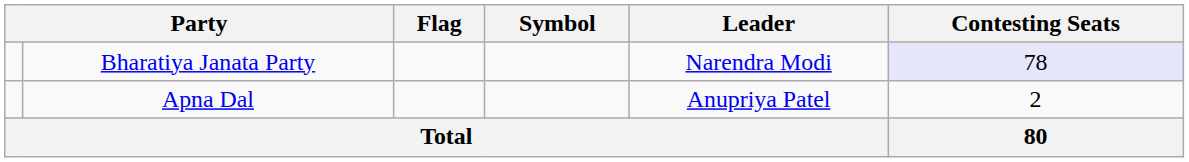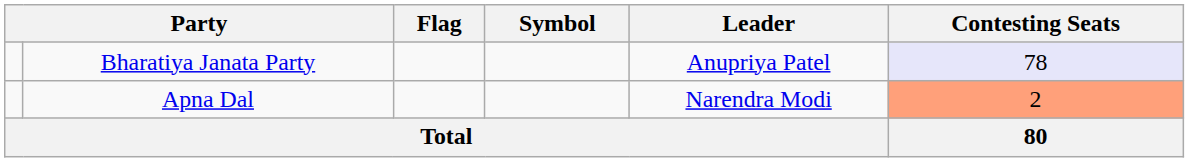(759, 61) Narendra Modi -> (759, 61) Anupriya Patel
(759, 99) Anupriya Patel -> (759, 99) Narendra Modi
(1036, 99) no background -> (1036, 99) lightsalmon background
